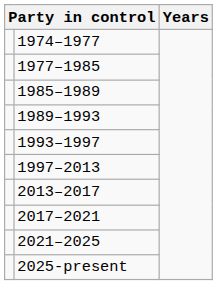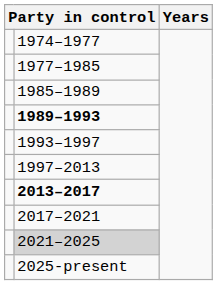(59, 117) normal -> (59, 117) bold
(59, 192) normal -> (59, 192) bold
(59, 242) no background -> (59, 242) lightgrey background
